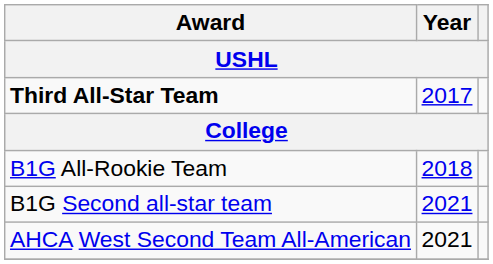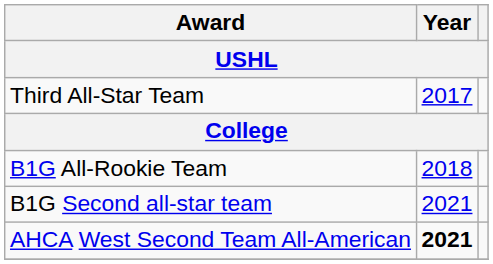(114, 95) bold -> (107, 95) normal
(447, 240) normal -> (447, 240) bold
